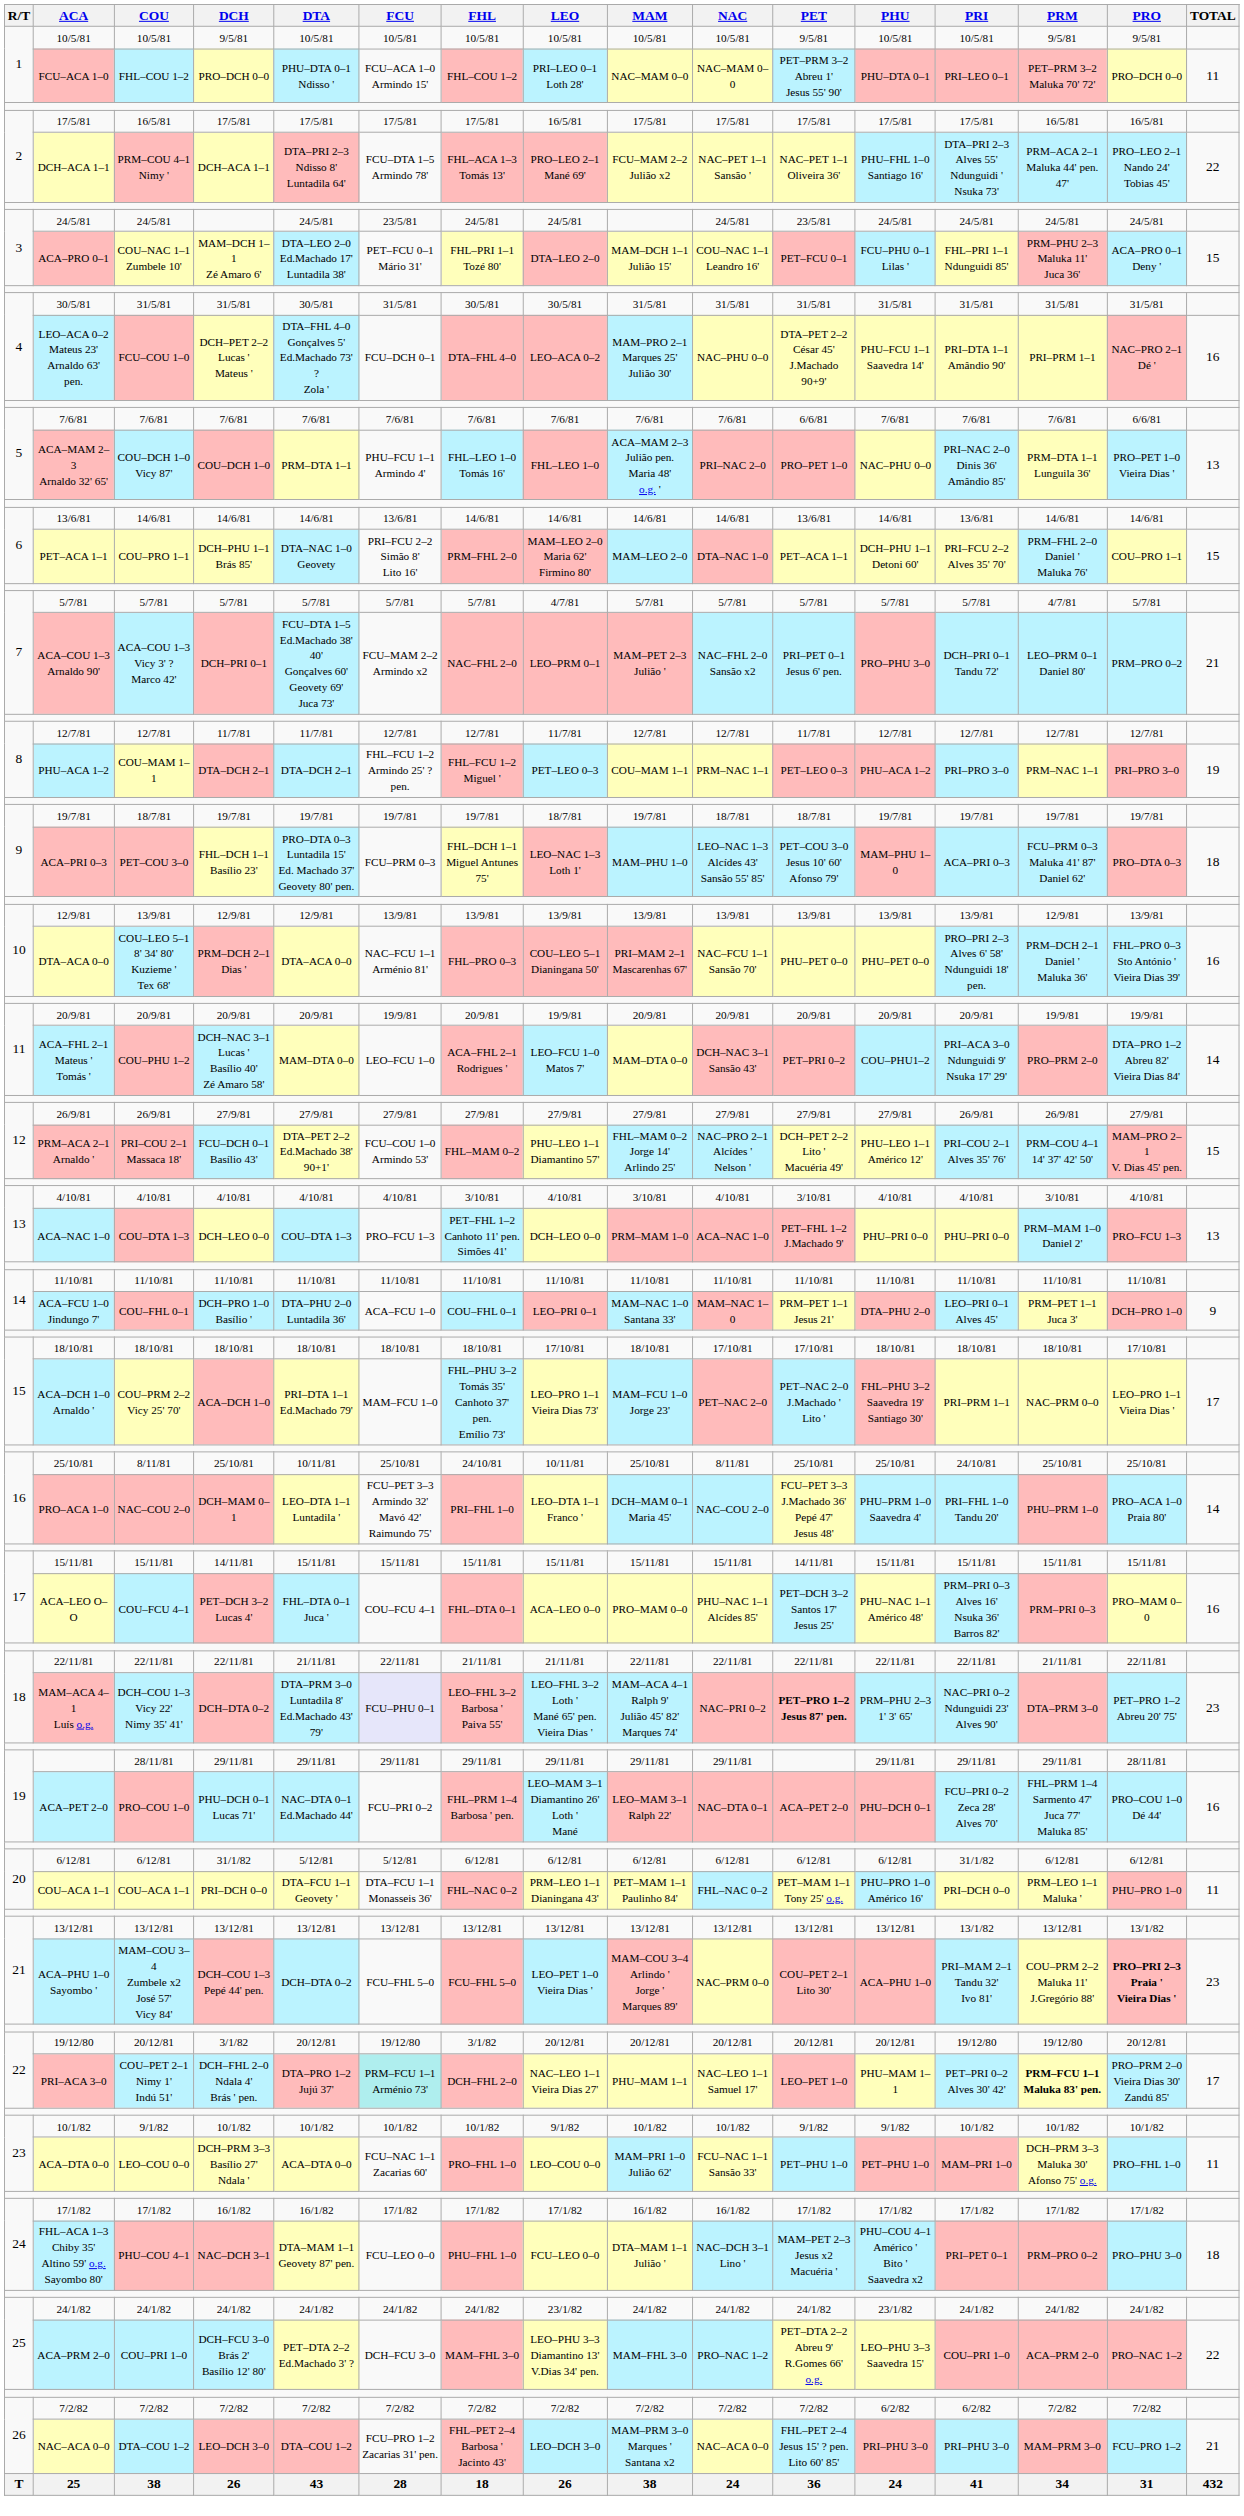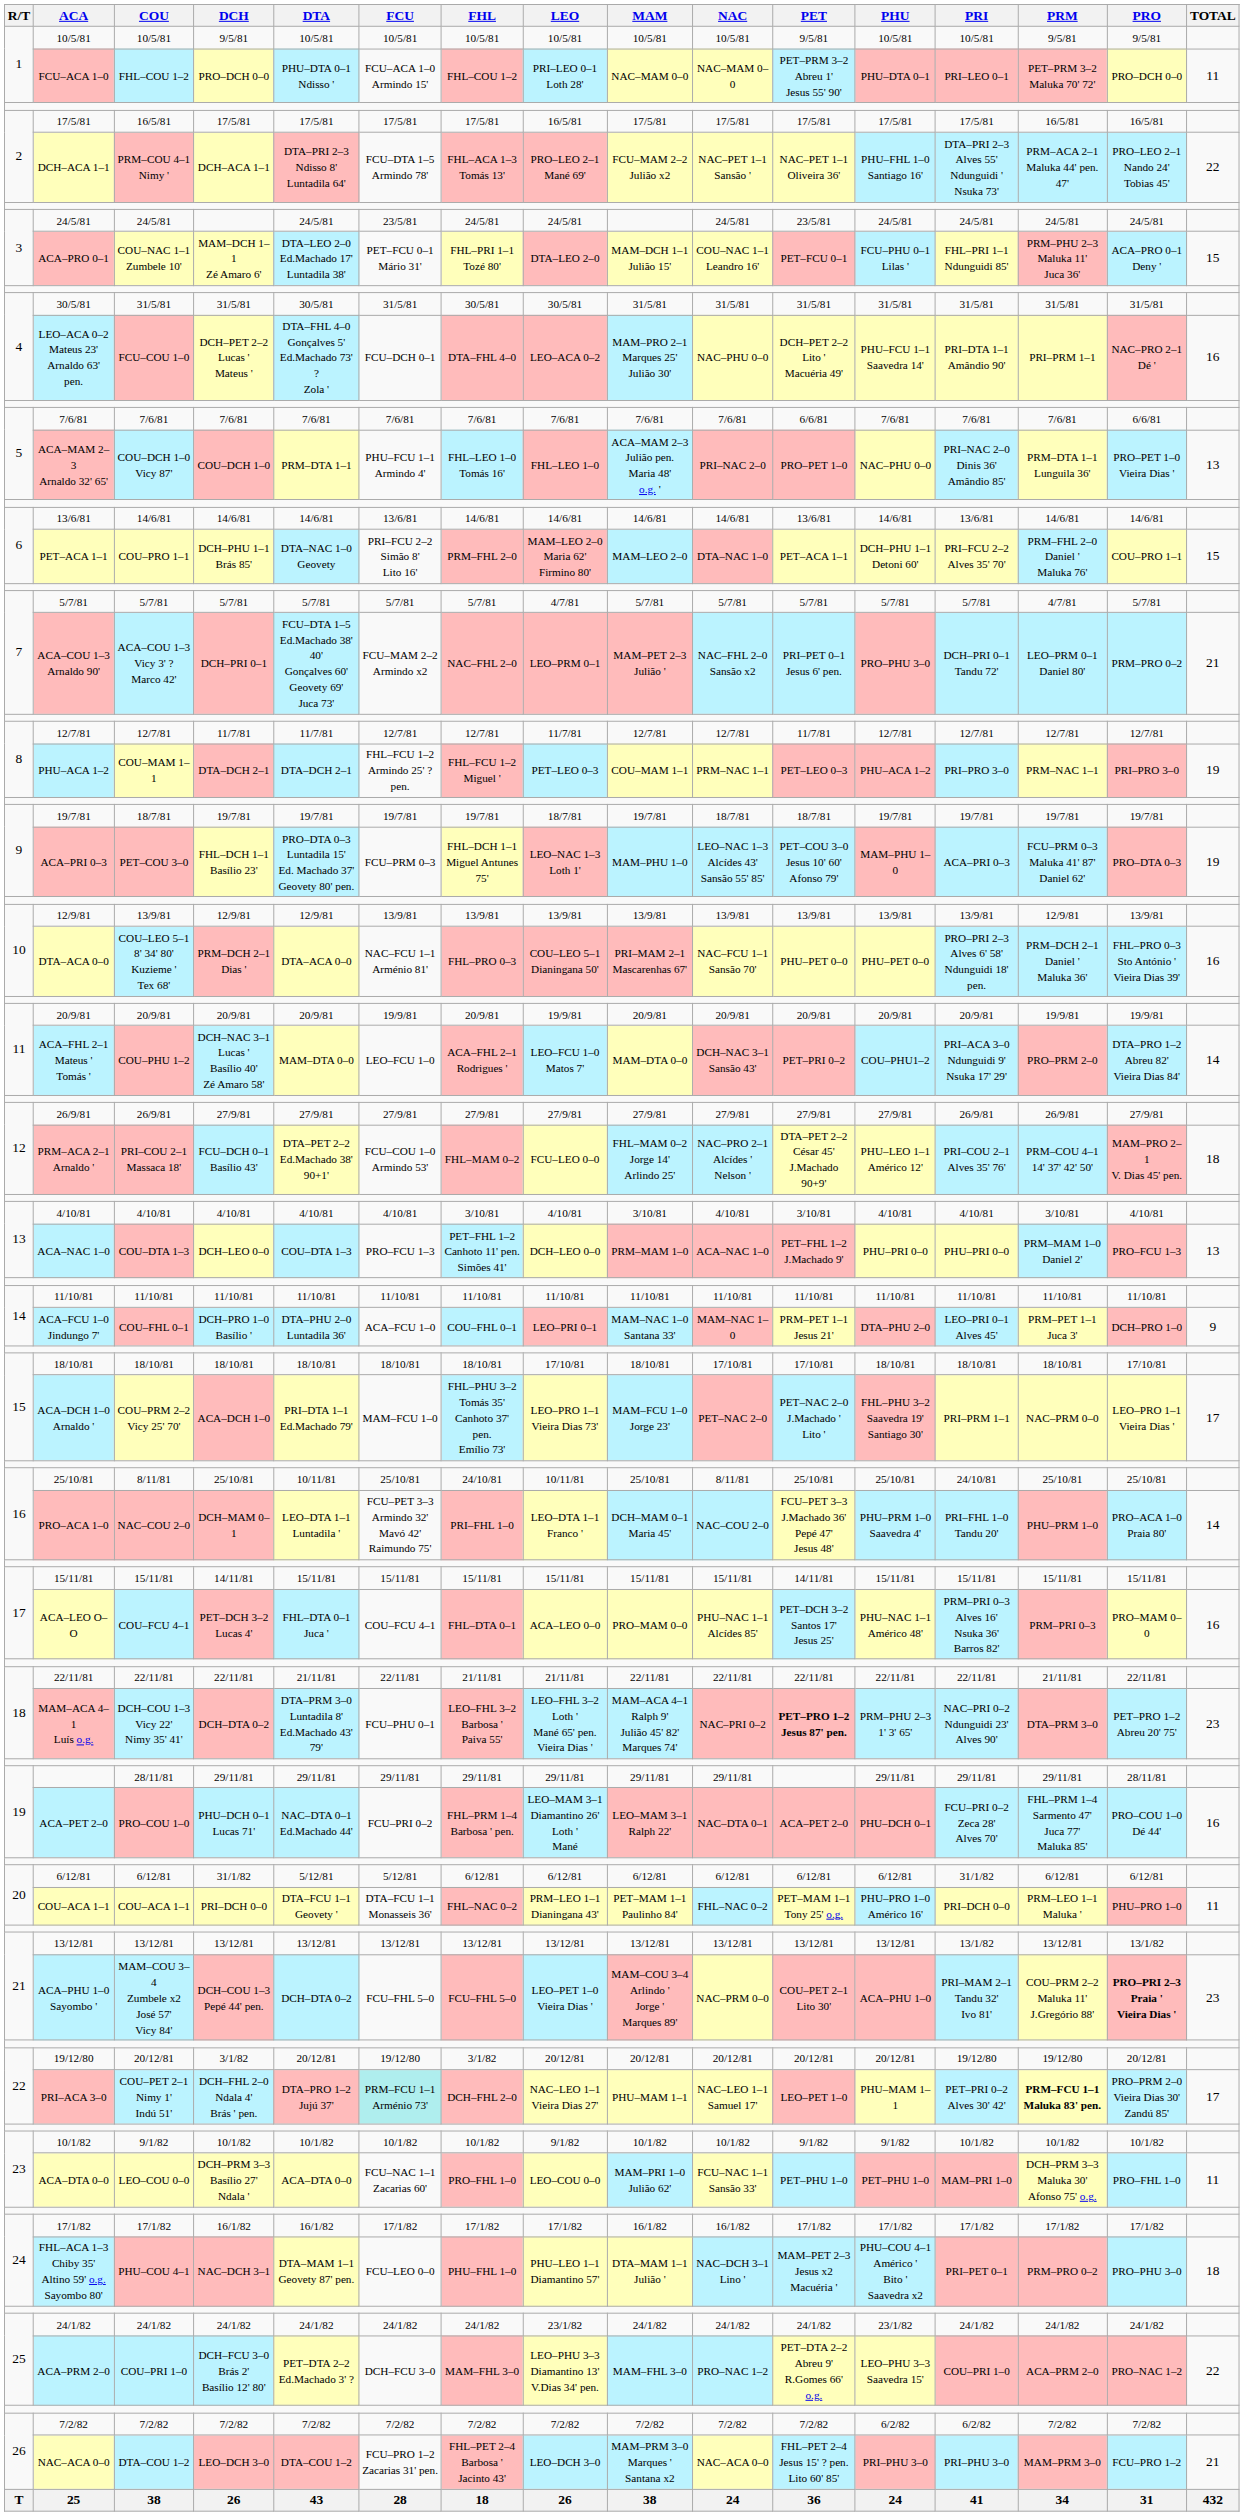(814, 358) DTA–PET 2–2 César 45' J.Machado 90+9' -> (814, 358) DCH–PET 2–2 Lito ' Macuéria 49'
(1213, 861) 18 -> (1213, 861) 19
(565, 1152) PHU–LEO 1–1 Diamantino 57' -> (565, 1160) FCU–LEO 0–0
(814, 1152) DCH–PET 2–2 Lito ' Macuéria 49' -> (814, 1160) DTA–PET 2–2 César 45' J.Machado 90+9'
(1213, 1151) 15 -> (1213, 1159) 18
(400, 1708) lavender background -> (400, 1723) no background
(565, 2256) FCU–LEO 0–0 -> (565, 2271) PHU–LEO 1–1 Diamantino 57'
